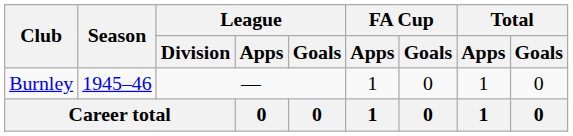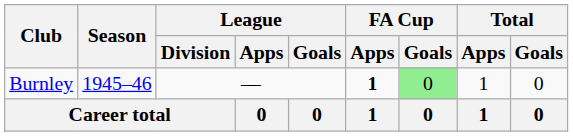(372, 83) normal -> (372, 83) bold
(428, 83) no background -> (428, 83) lightgreen background
